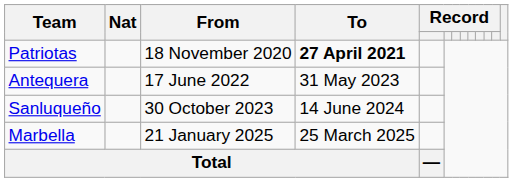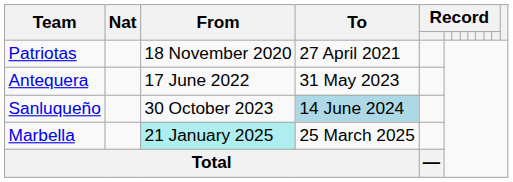(352, 53) bold -> (350, 53) normal
(352, 108) no background -> (352, 108) lightblue background
(209, 135) no background -> (209, 135) paleturquoise background
